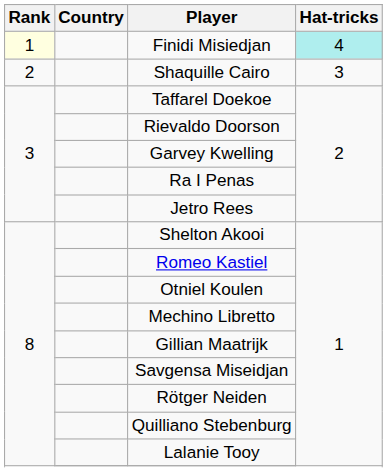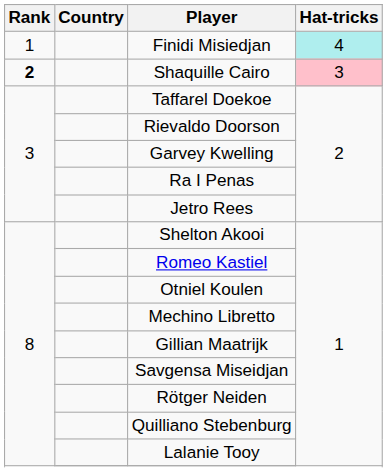(29, 45) lightyellow background -> (29, 45) no background
(29, 72) normal -> (29, 72) bold
(339, 72) no background -> (339, 72) pink background
